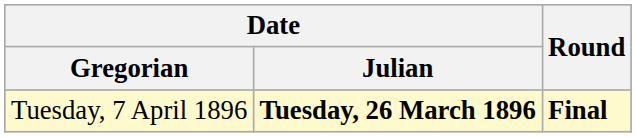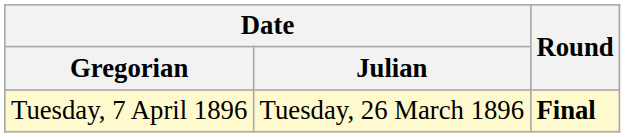(398, 110) bold -> (392, 110) normal
